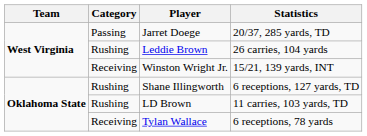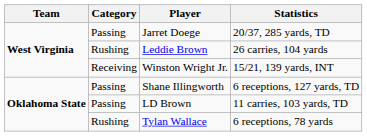(110, 85) Rushing -> (108, 85) Passing
(110, 103) Rushing -> (108, 103) Passing
(114, 121) Receiving -> (110, 121) Rushing
